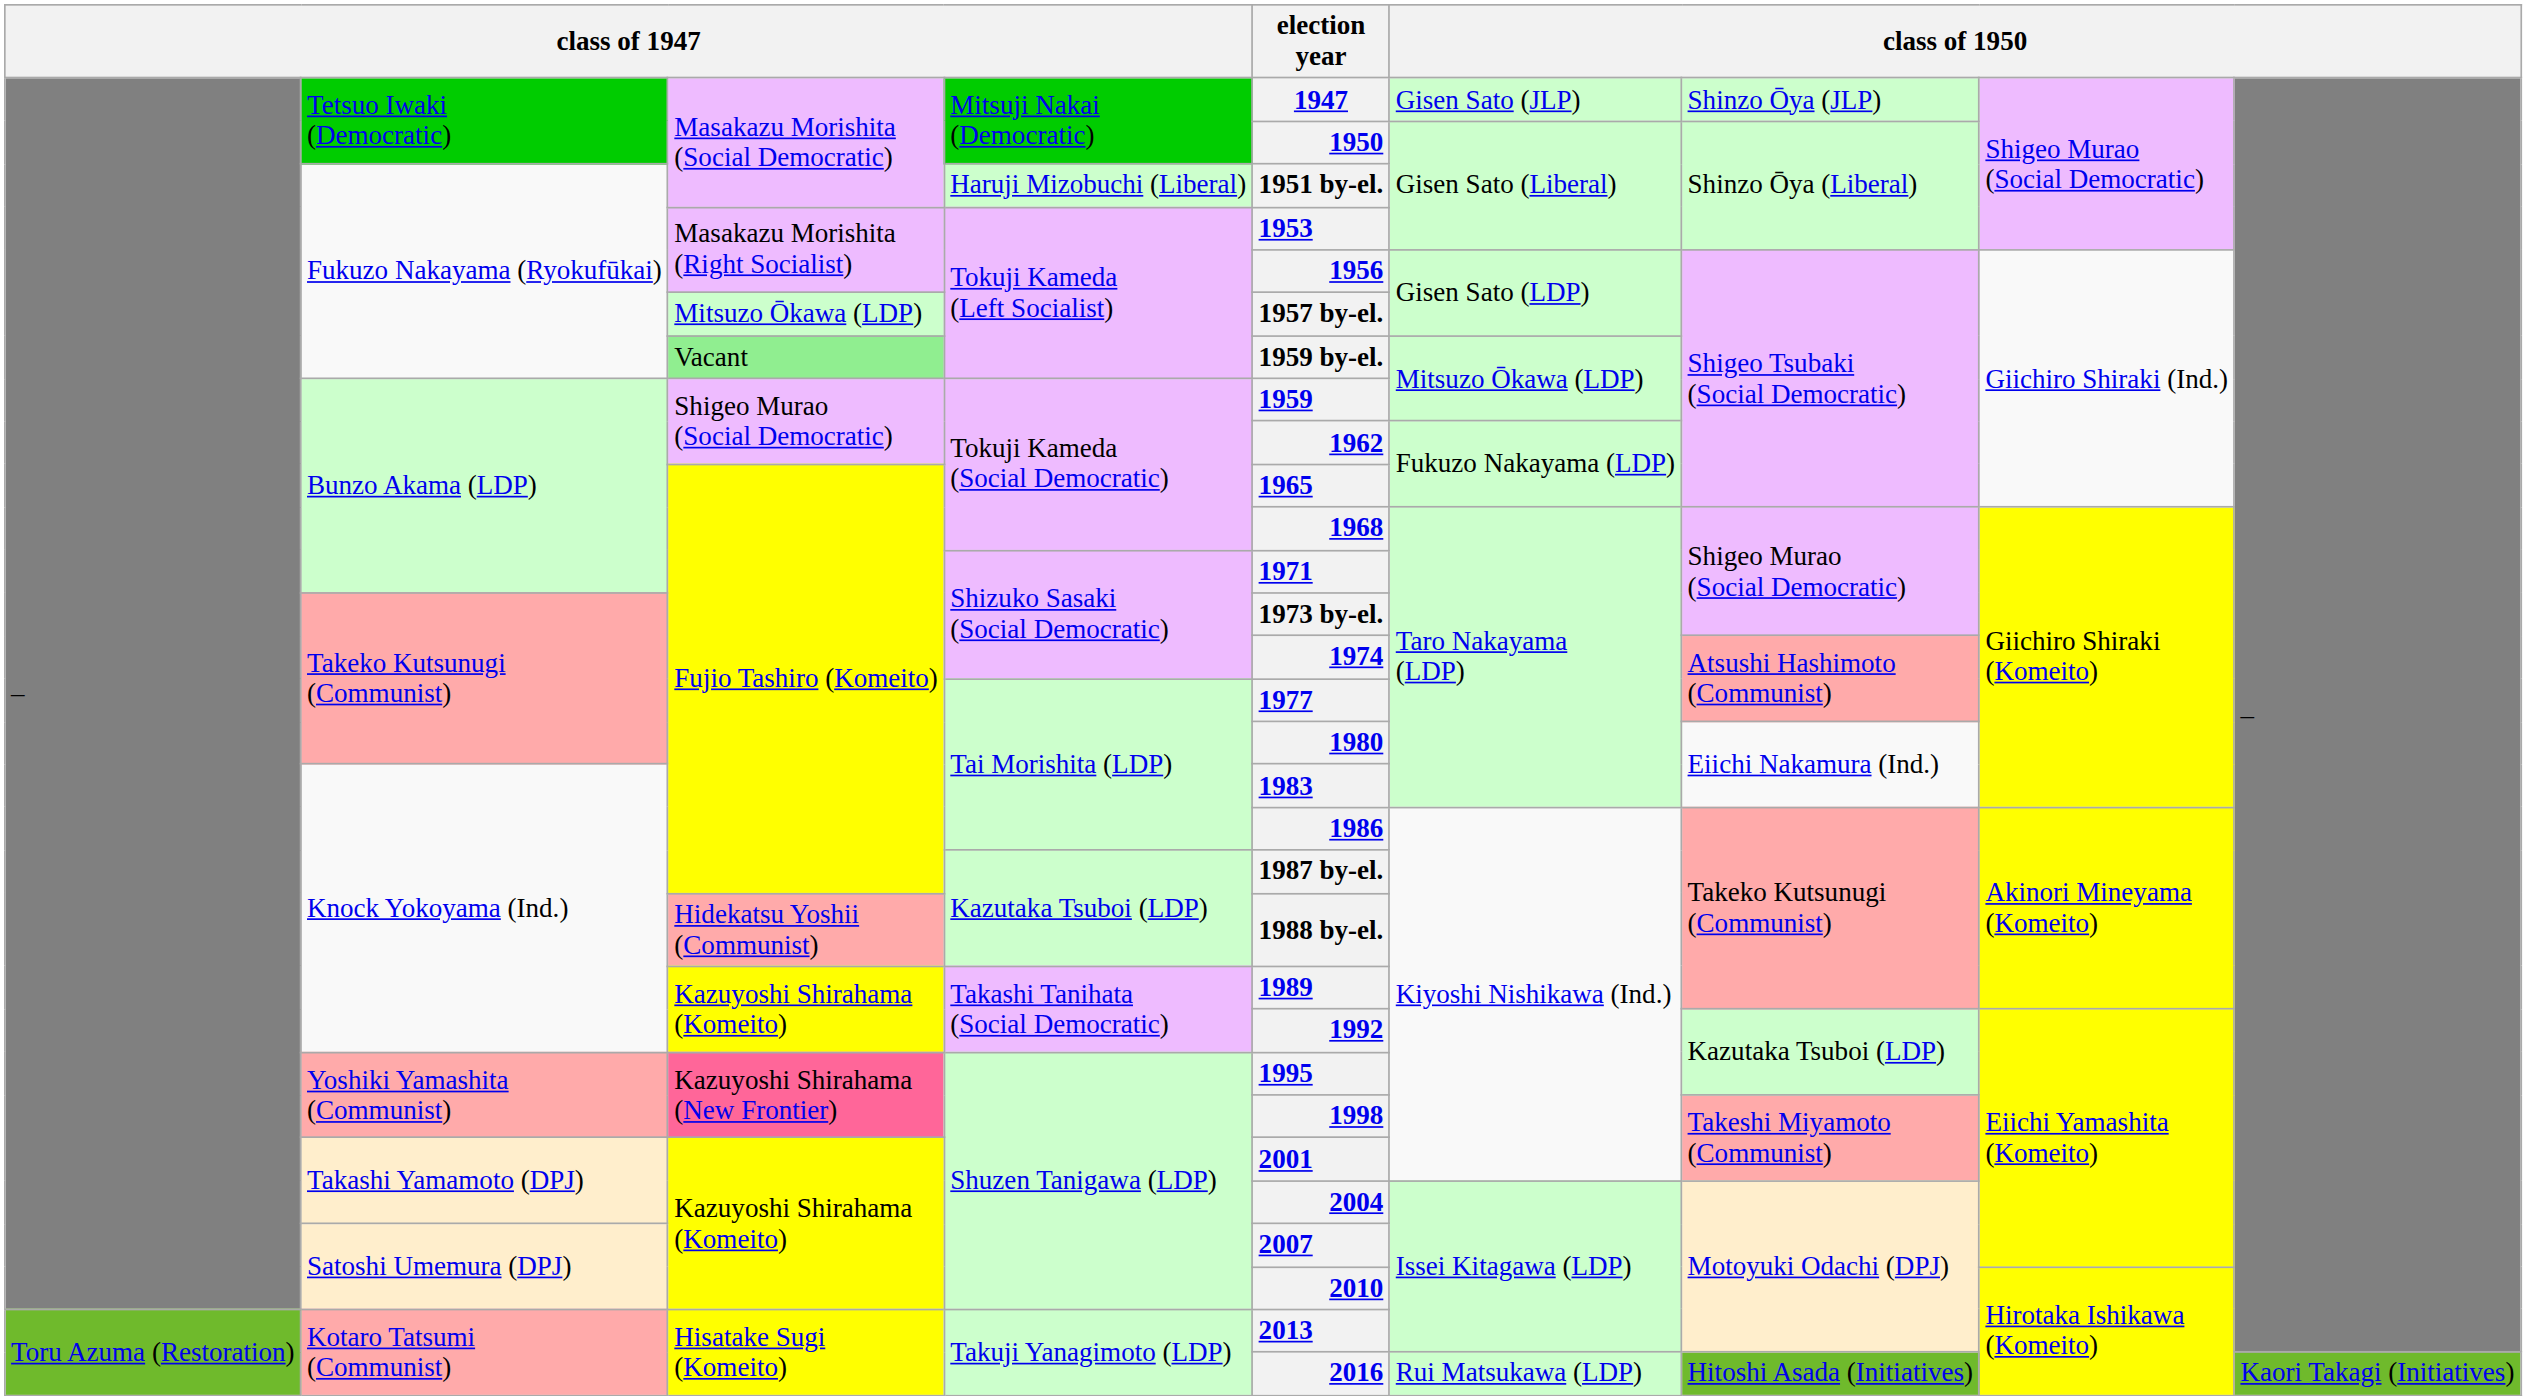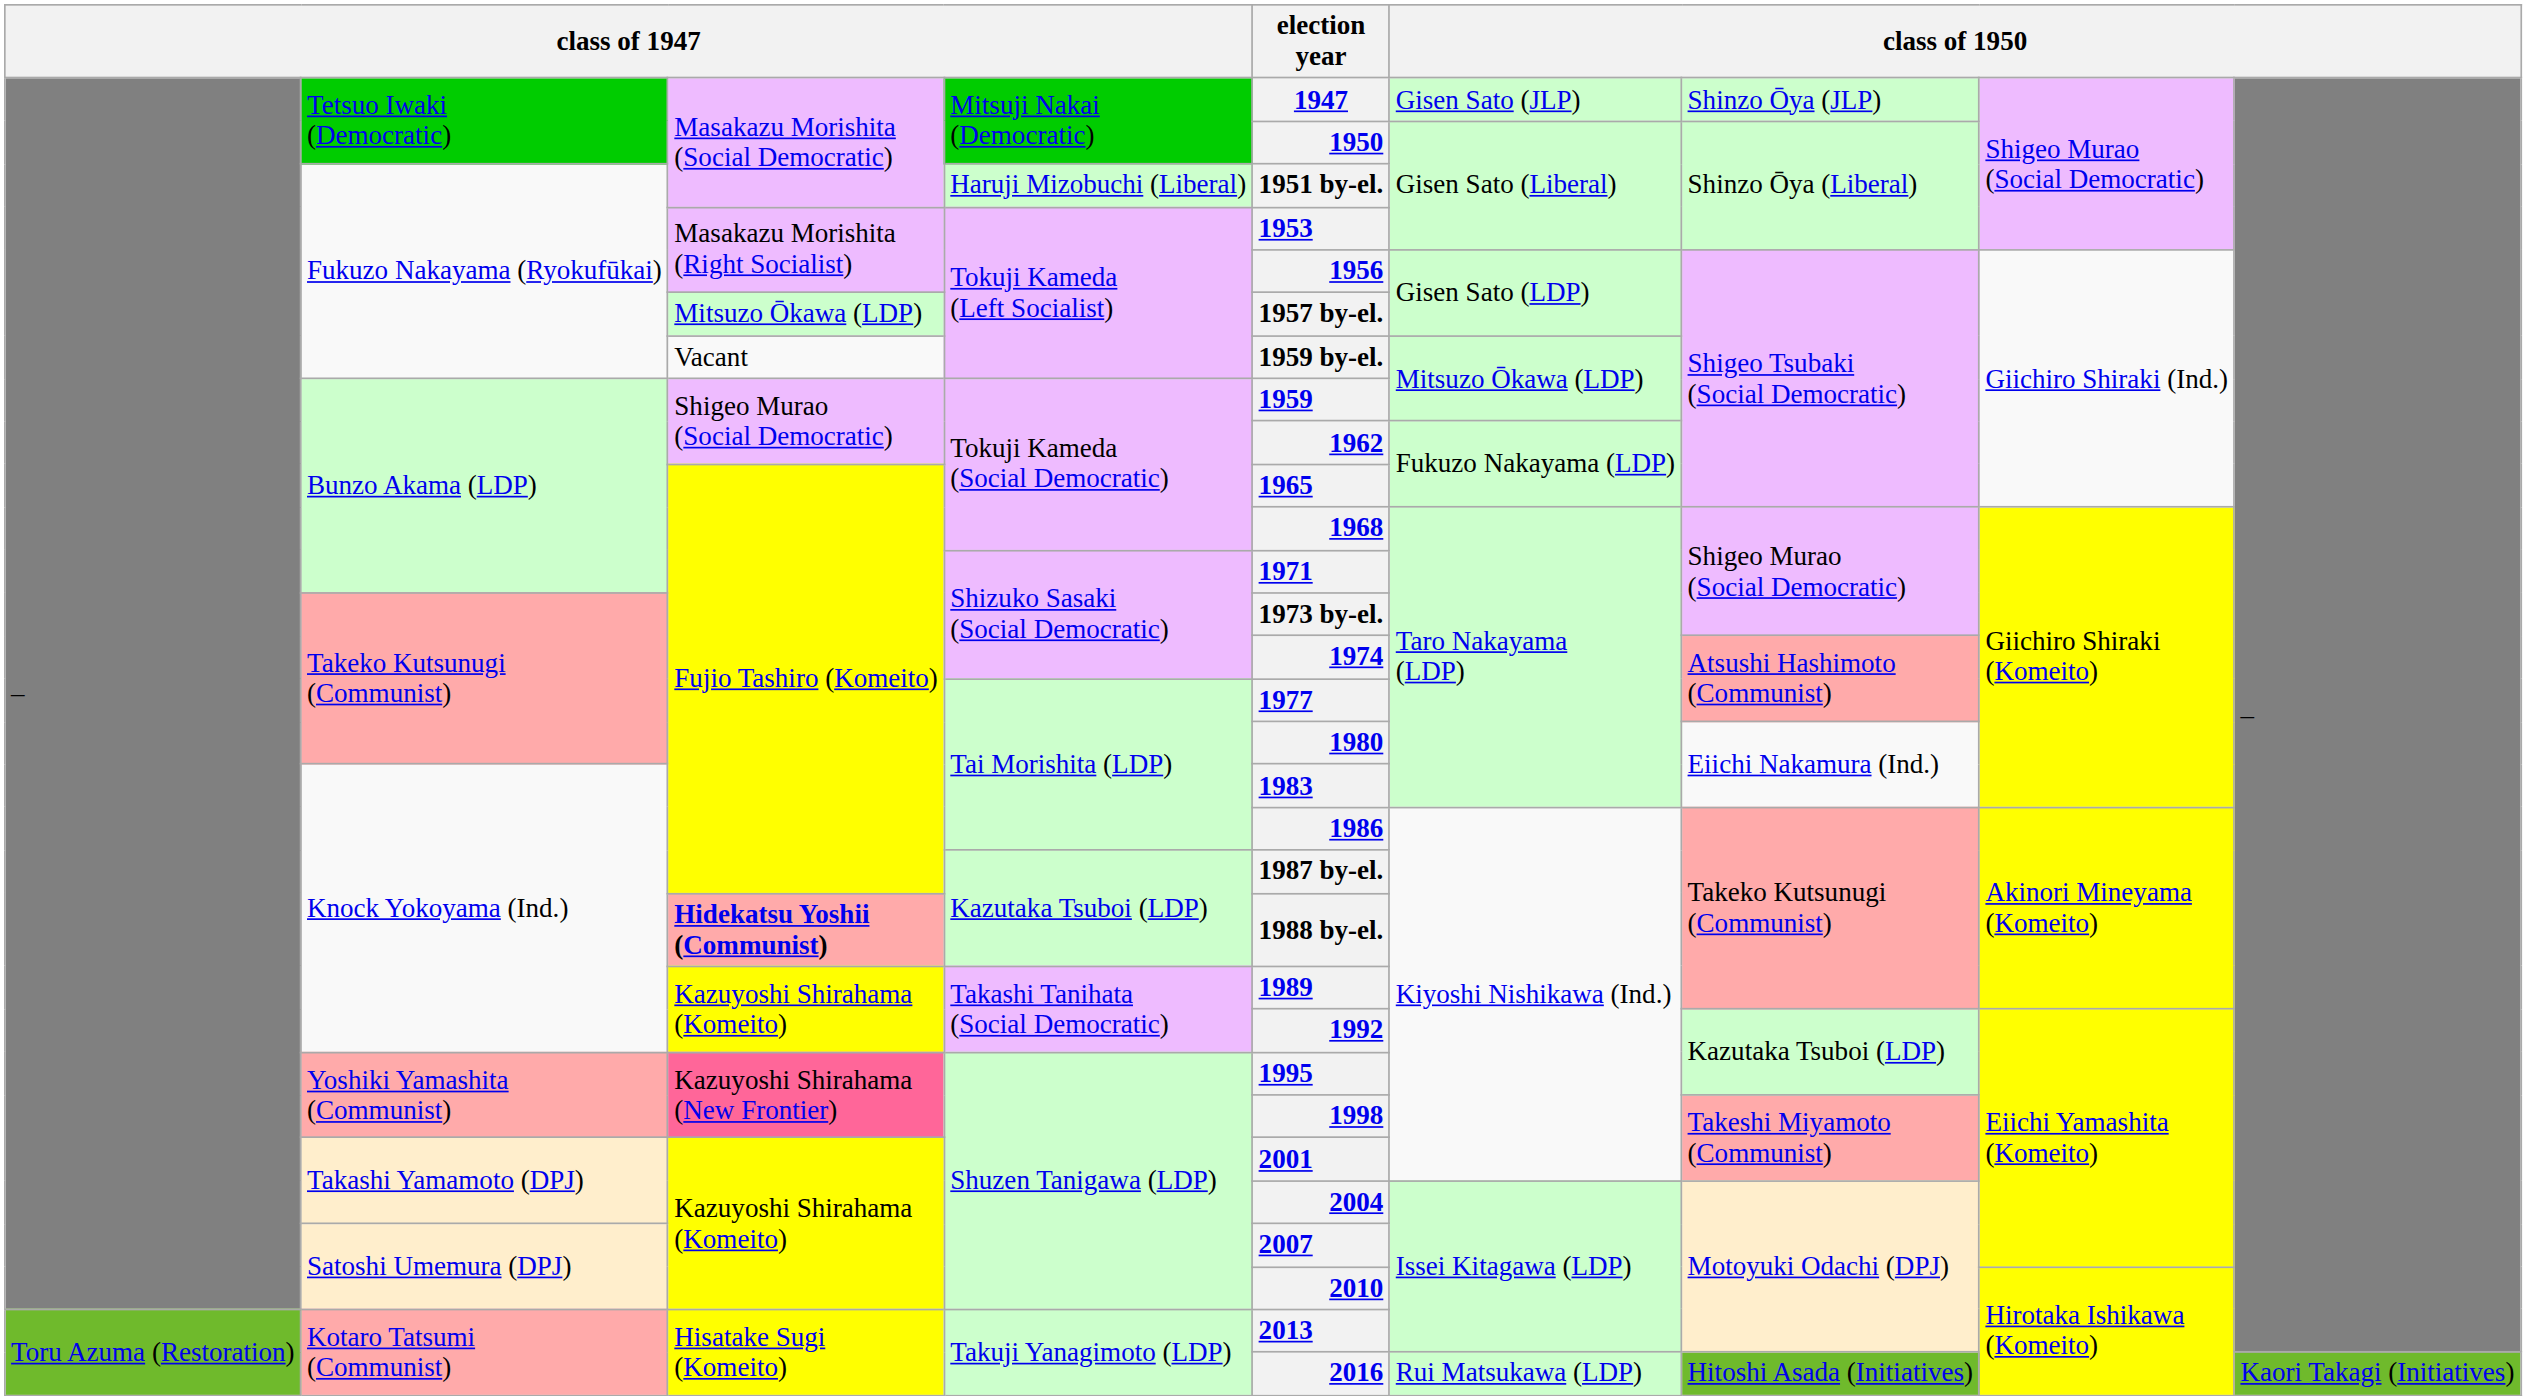(711, 356) lightgreen background -> (711, 356) no background
(767, 929) normal -> (772, 929) bold
